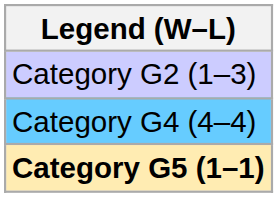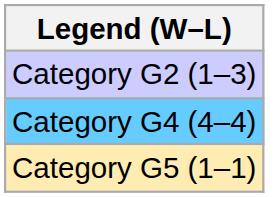(138, 167) bold -> (134, 167) normal
